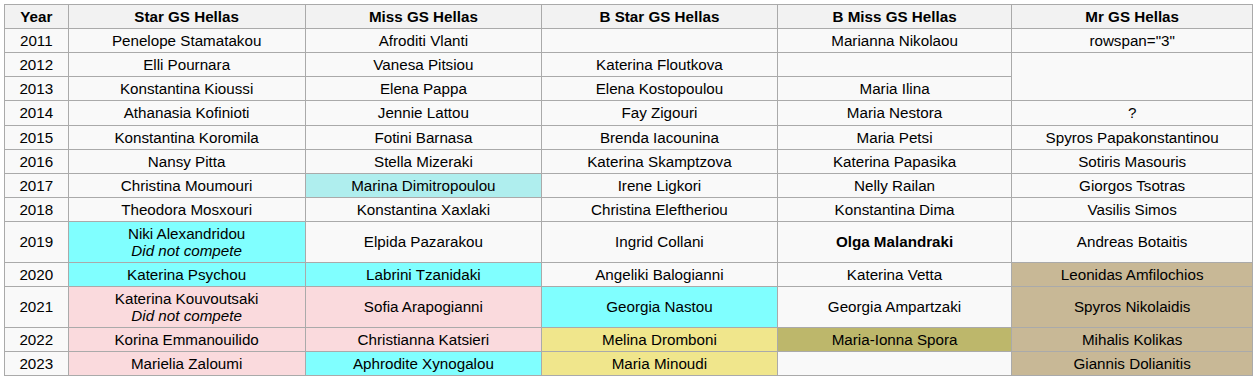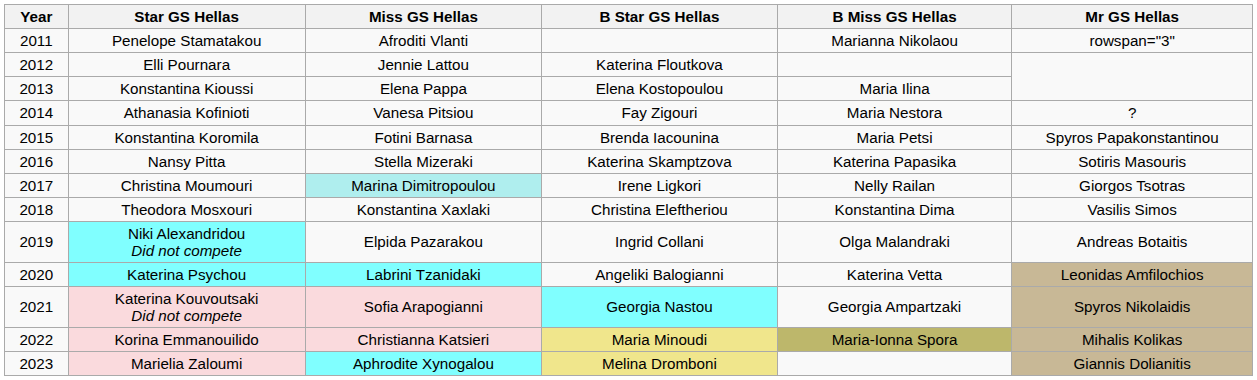(423, 65) Vanesa Pitsiou -> (423, 65) Jennie Lattou
(423, 113) Jennie Lattou -> (423, 113) Vanesa Pitsiou
(895, 242) bold -> (895, 242) normal
(659, 339) Melina Dromboni -> (659, 339) Maria Minoudi
(659, 364) Maria Minoudi -> (659, 364) Melina Dromboni
